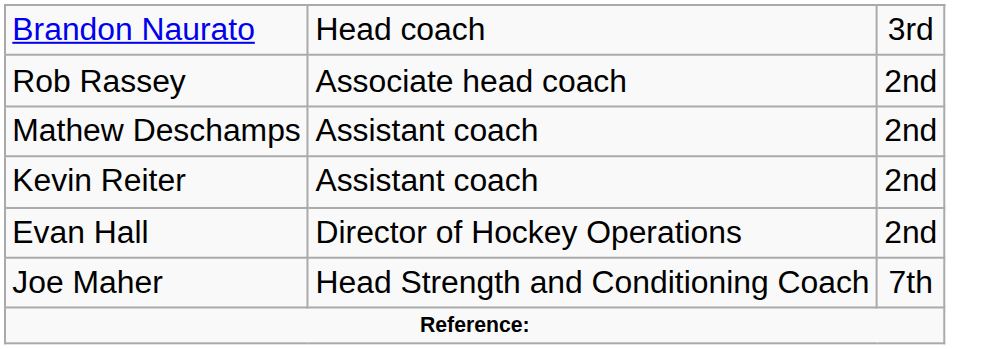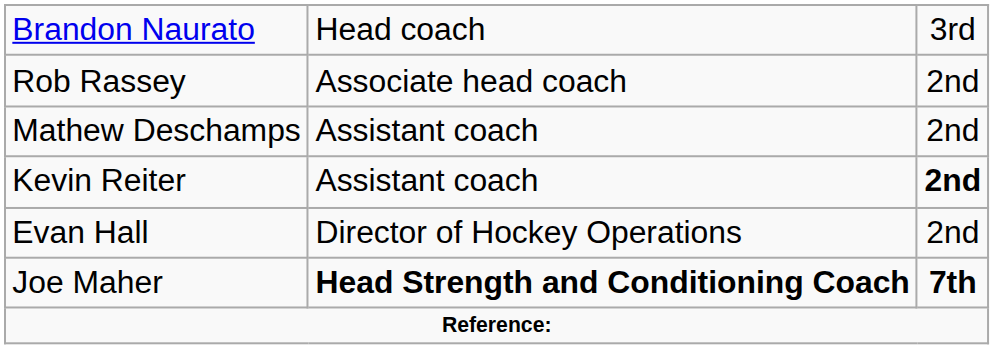(911, 181) normal -> (953, 181) bold
(592, 282) normal -> (613, 282) bold
(911, 282) normal -> (953, 282) bold
